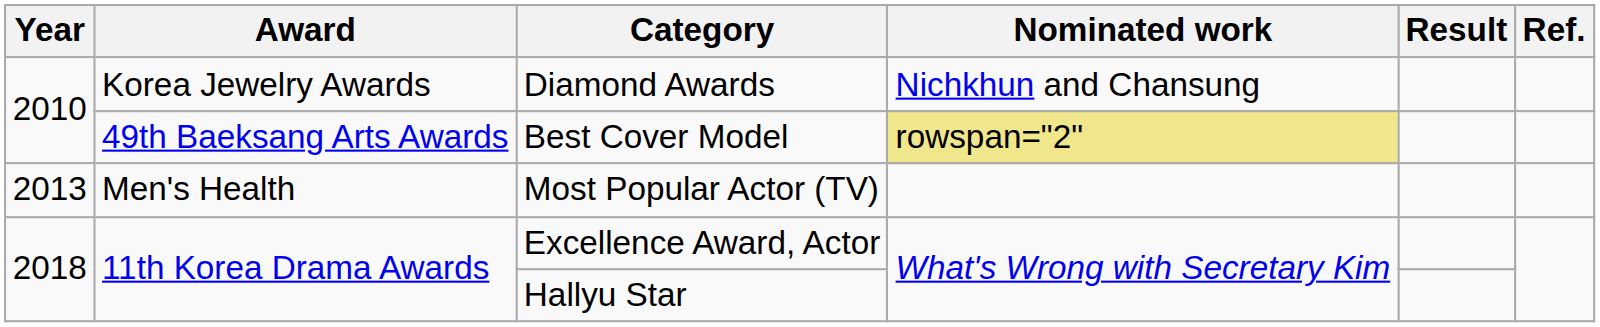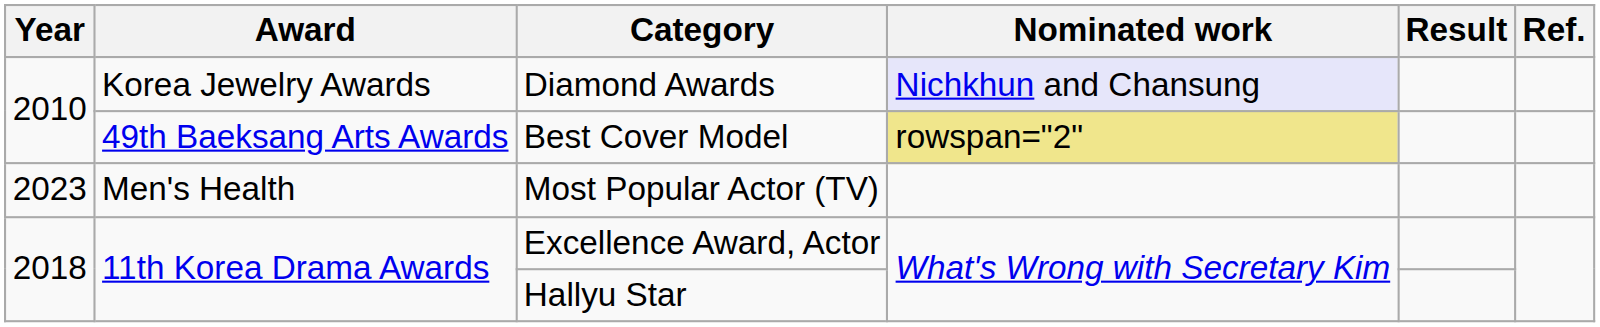(1078, 83) no background -> (1078, 83) lavender background
(50, 189) 2013 -> (50, 189) 2023
